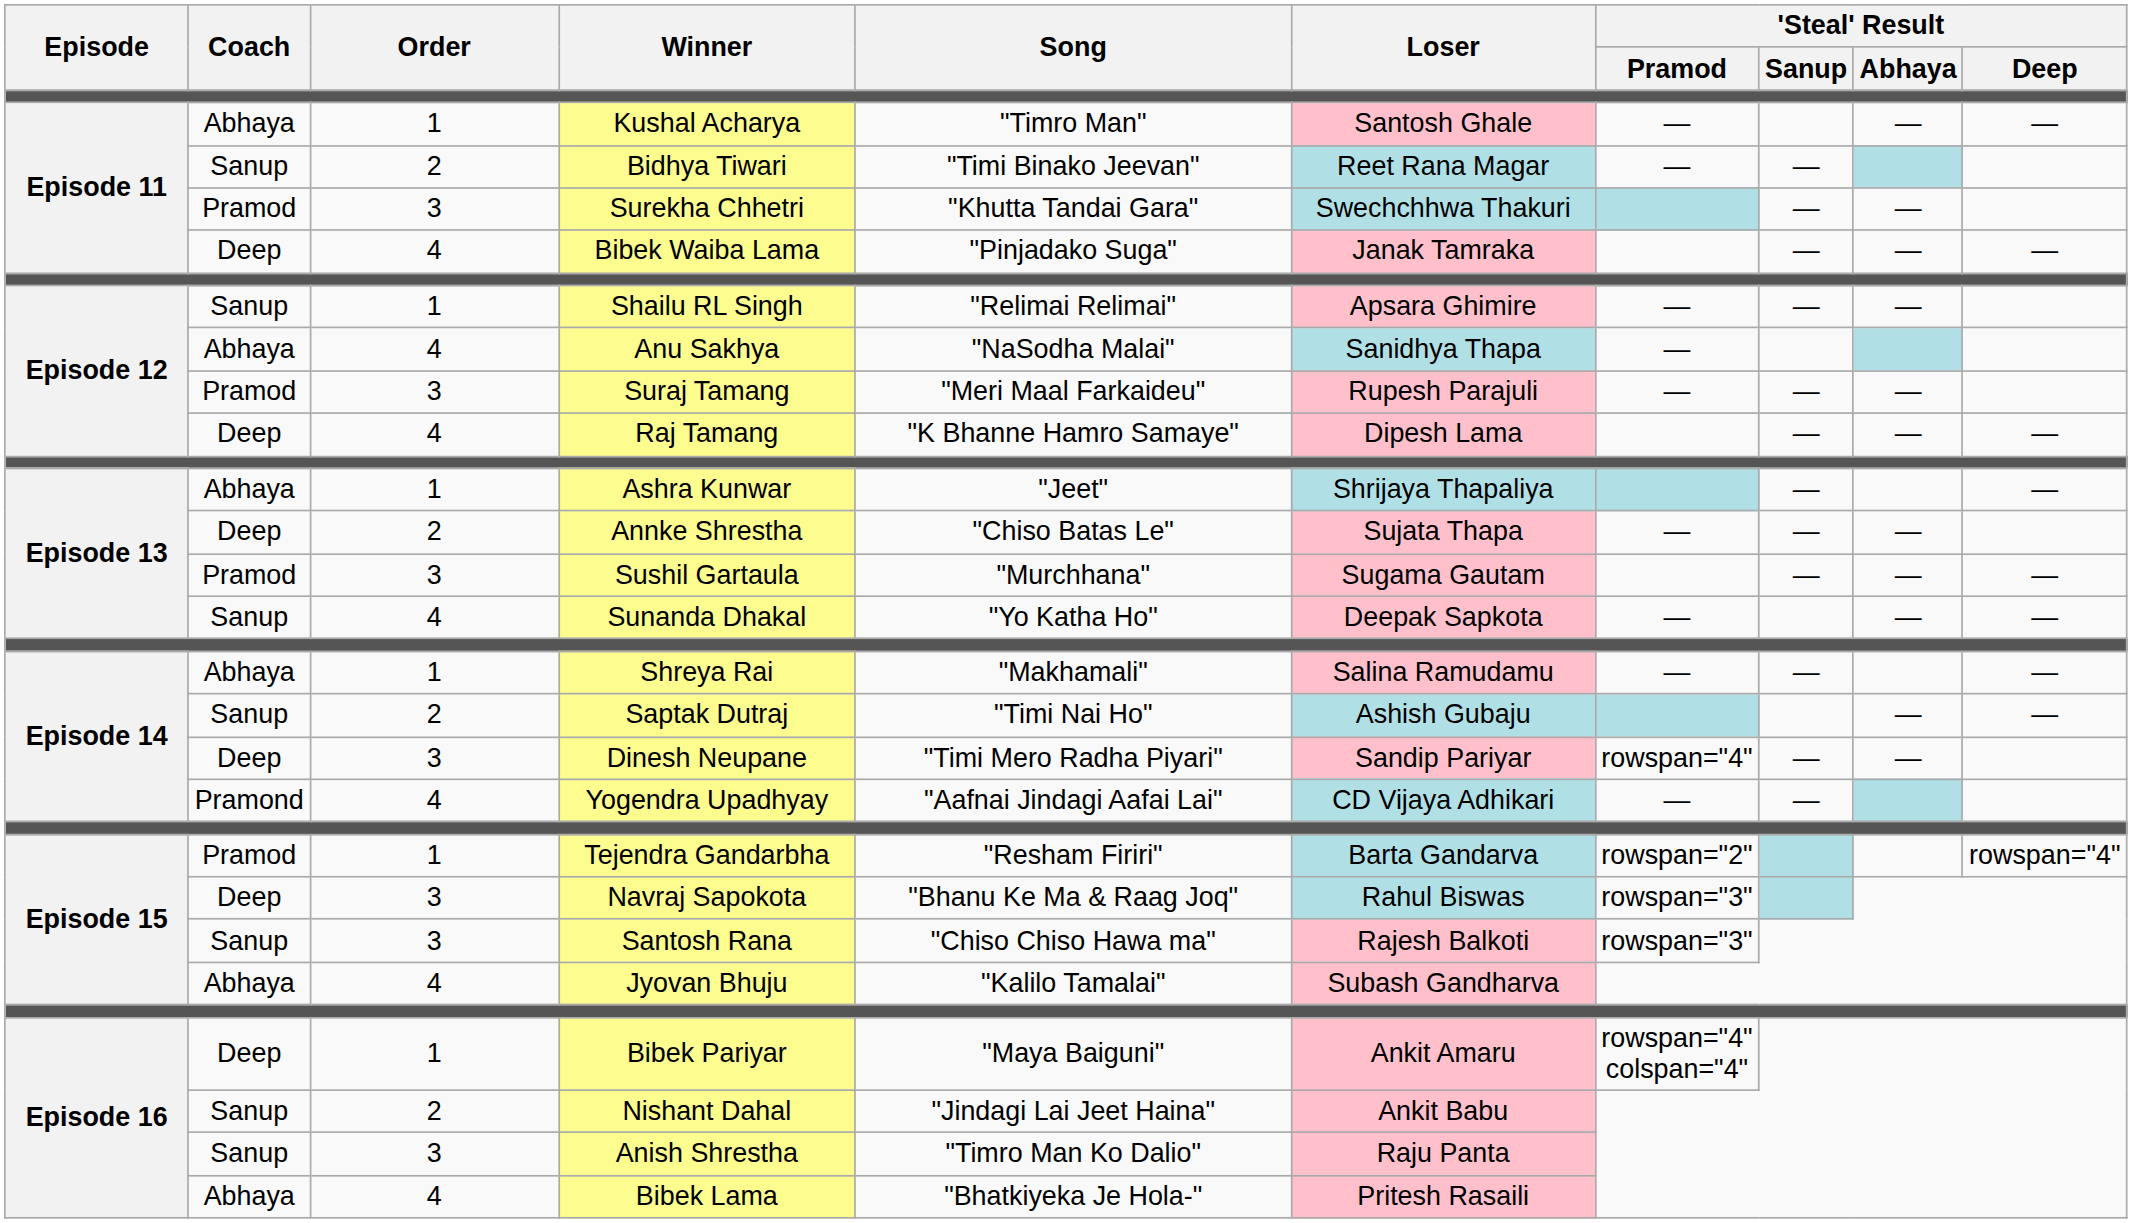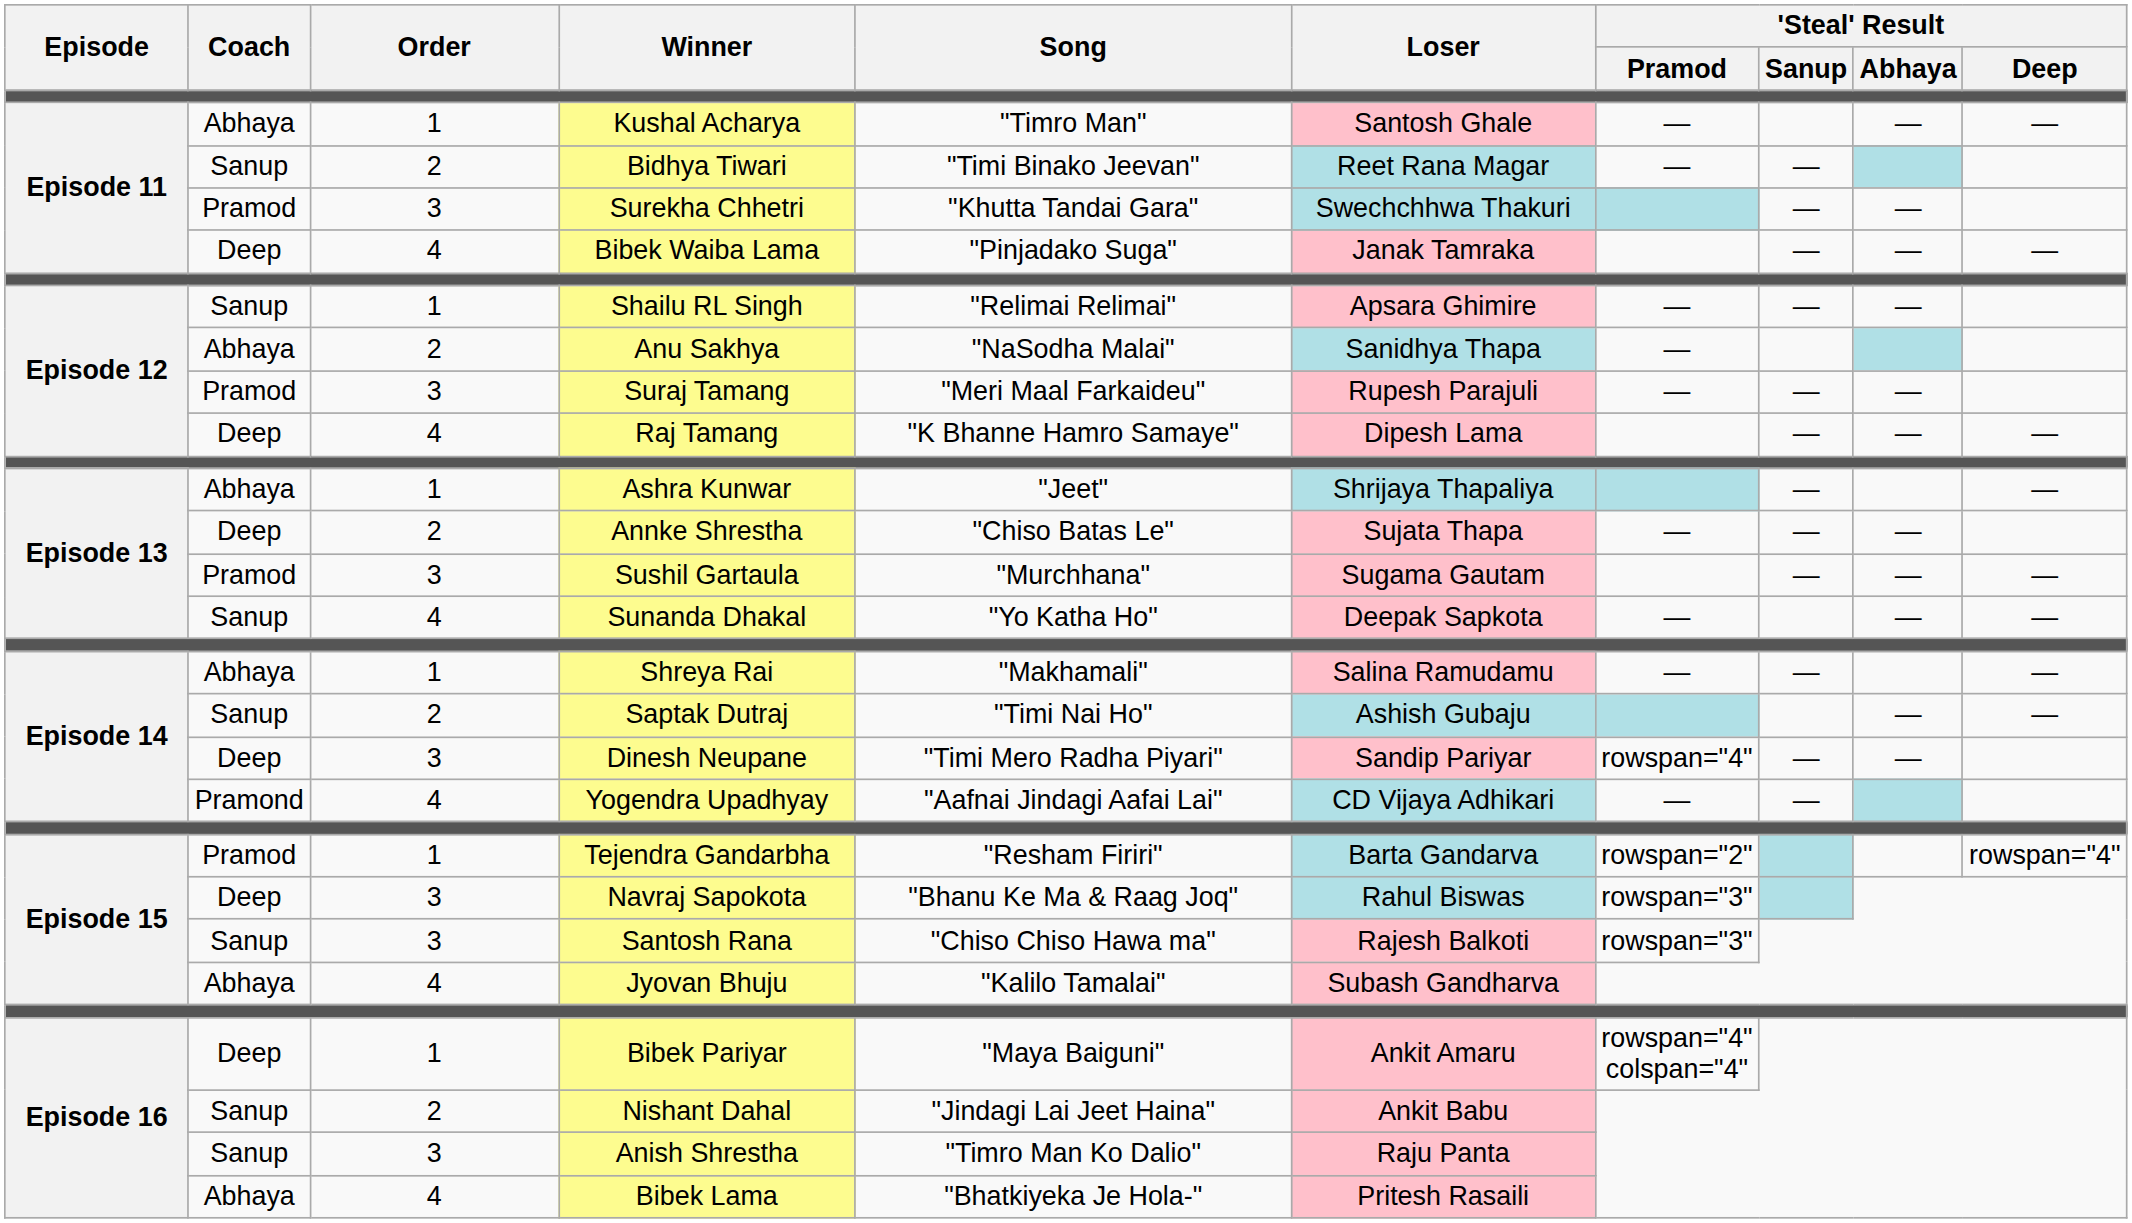(434, 349) 4 -> (434, 349) 2
